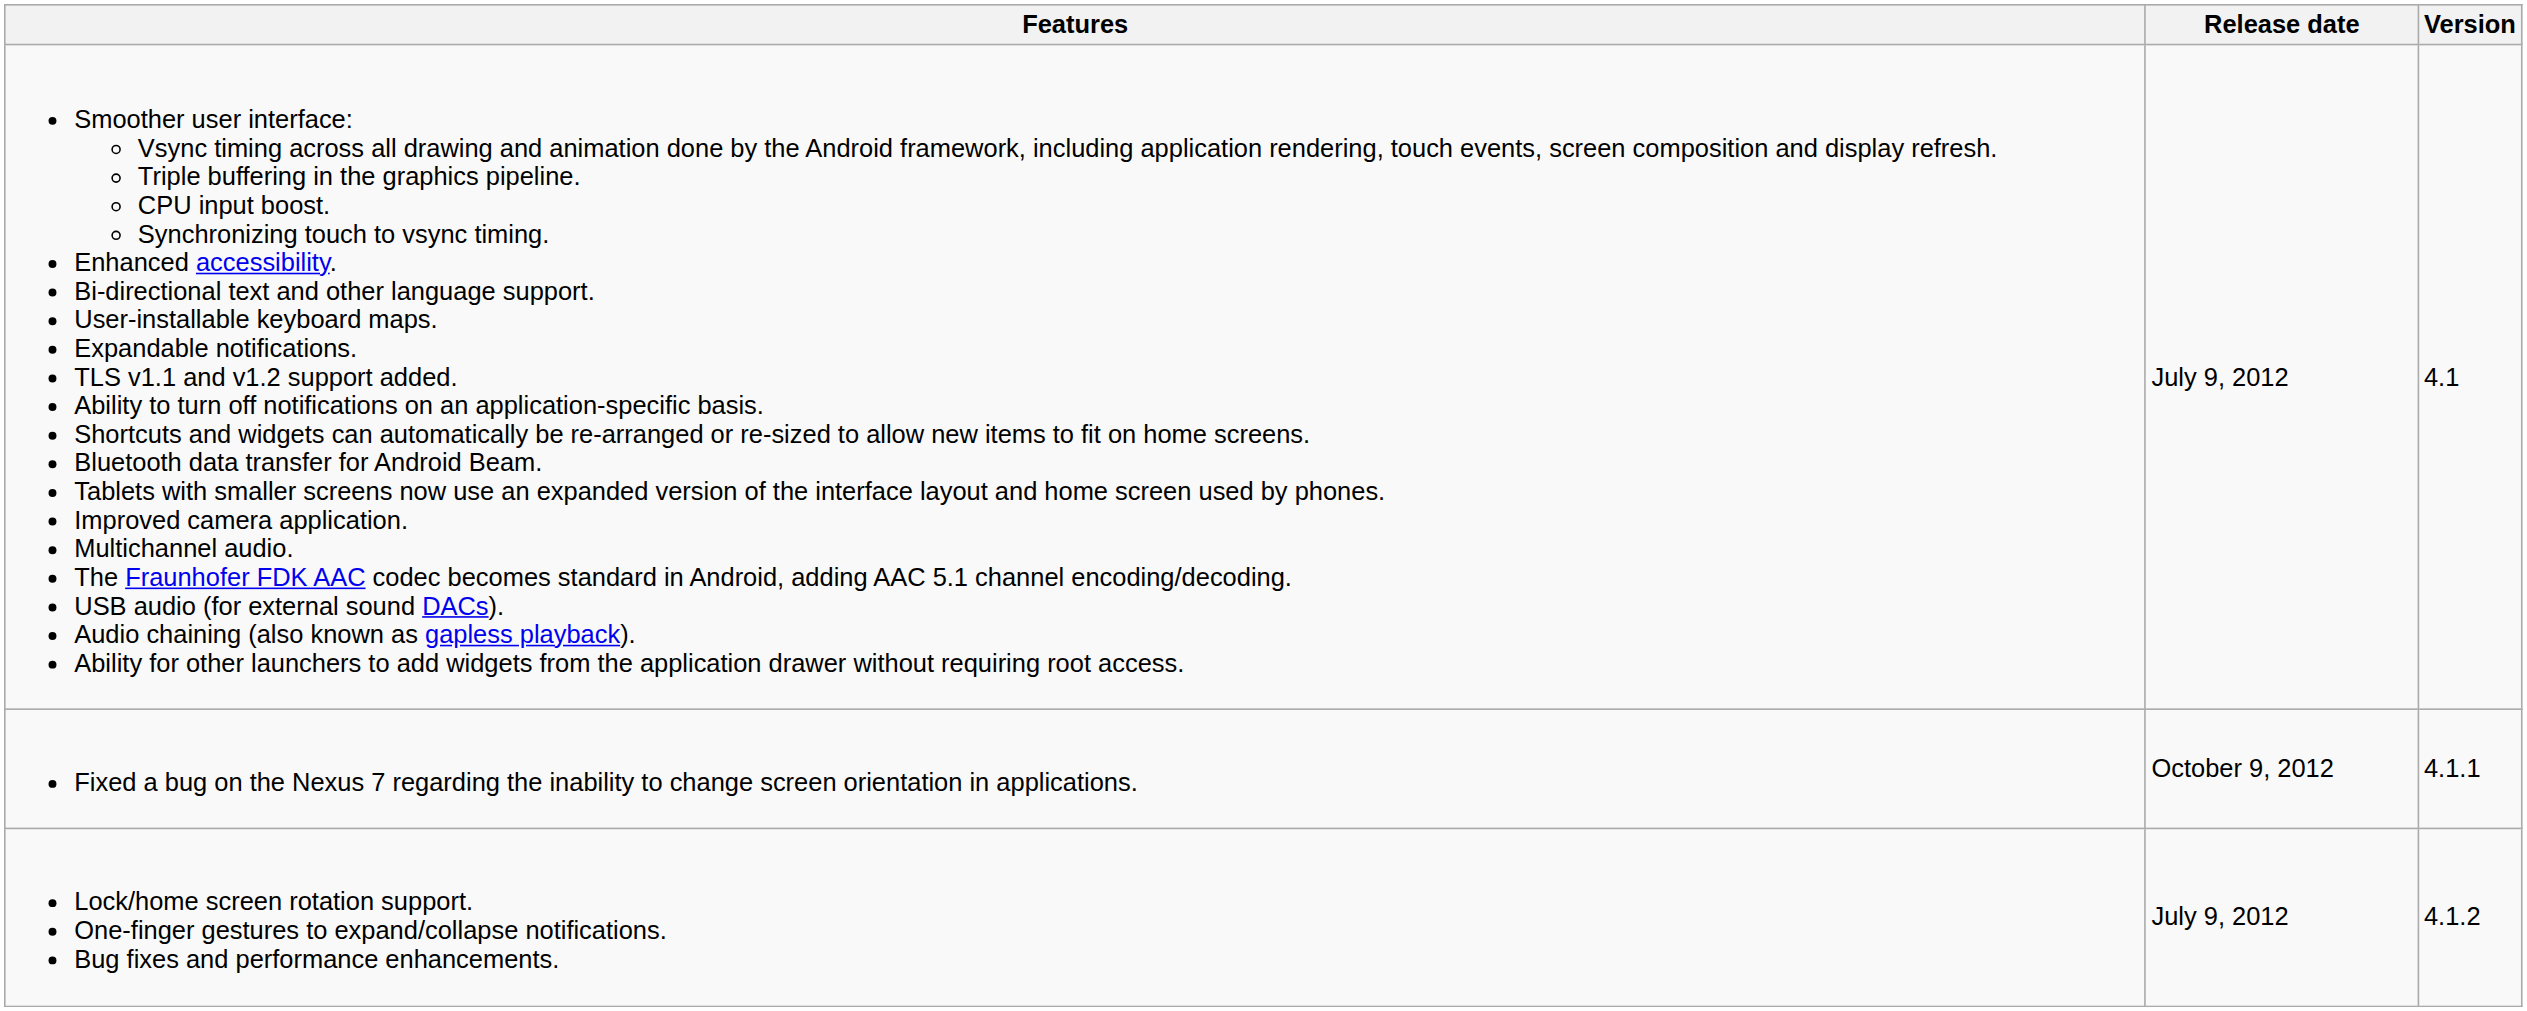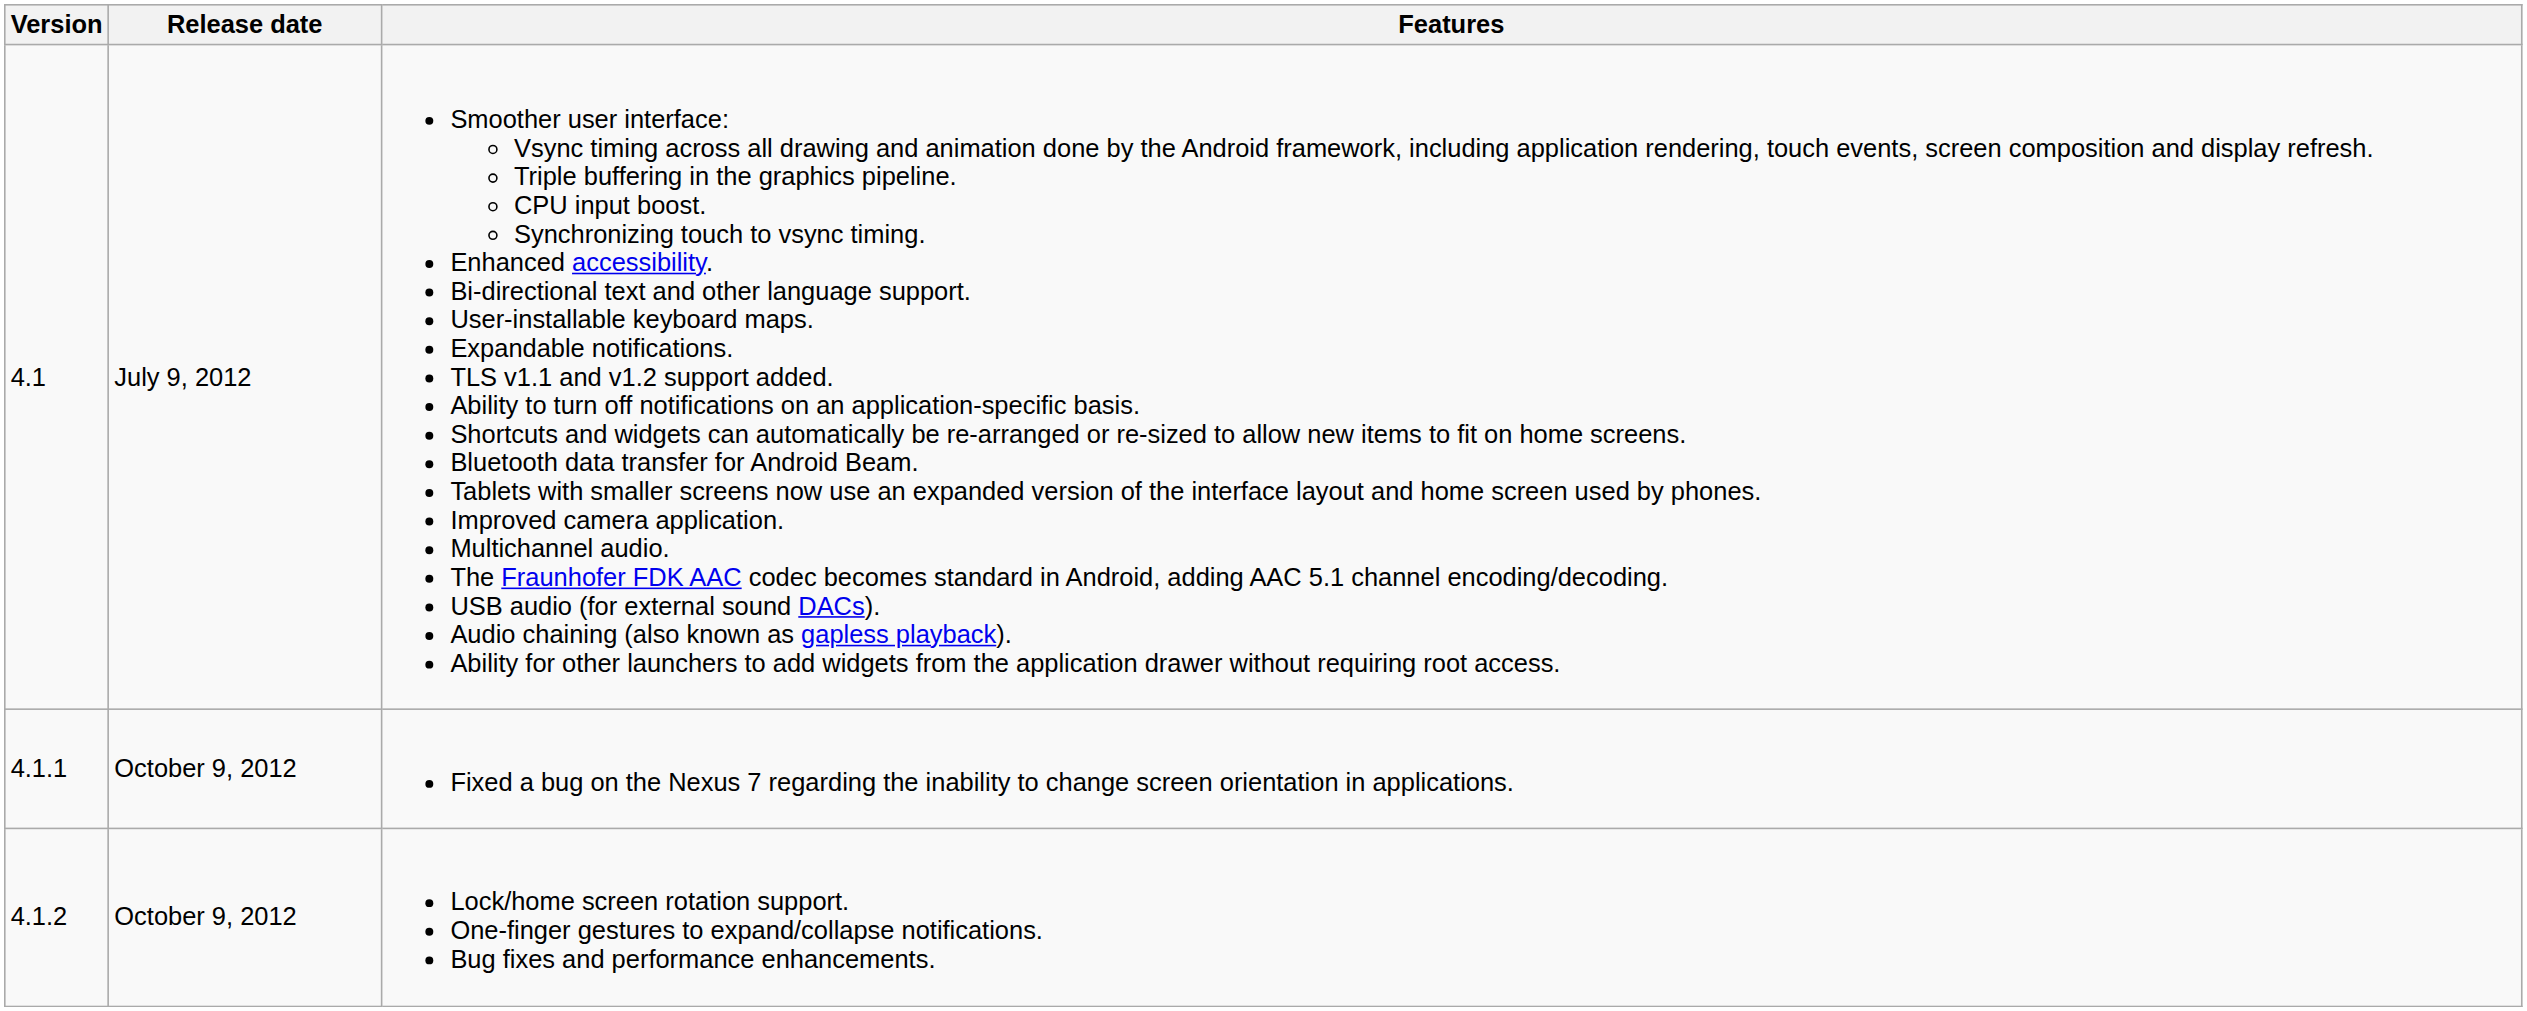columns swapped: (2470, 24) <-> (1075, 24)
(2220, 916) July 9, 2012 -> (206, 916) October 9, 2012
